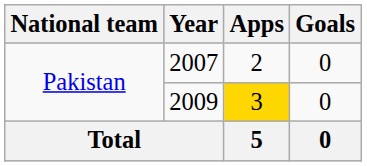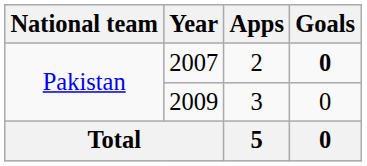(325, 62) normal -> (325, 62) bold
(257, 101) gold background -> (257, 101) no background
